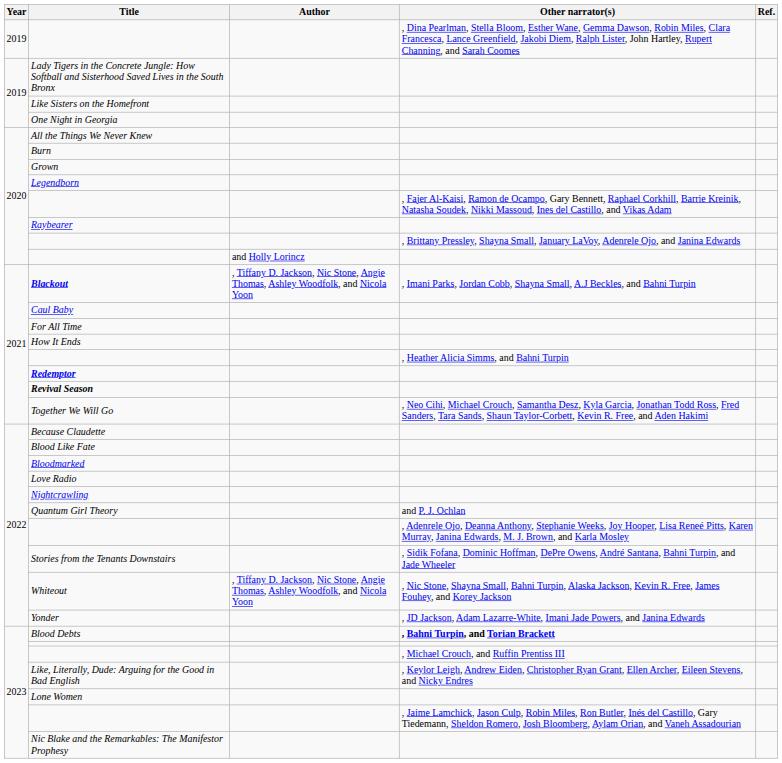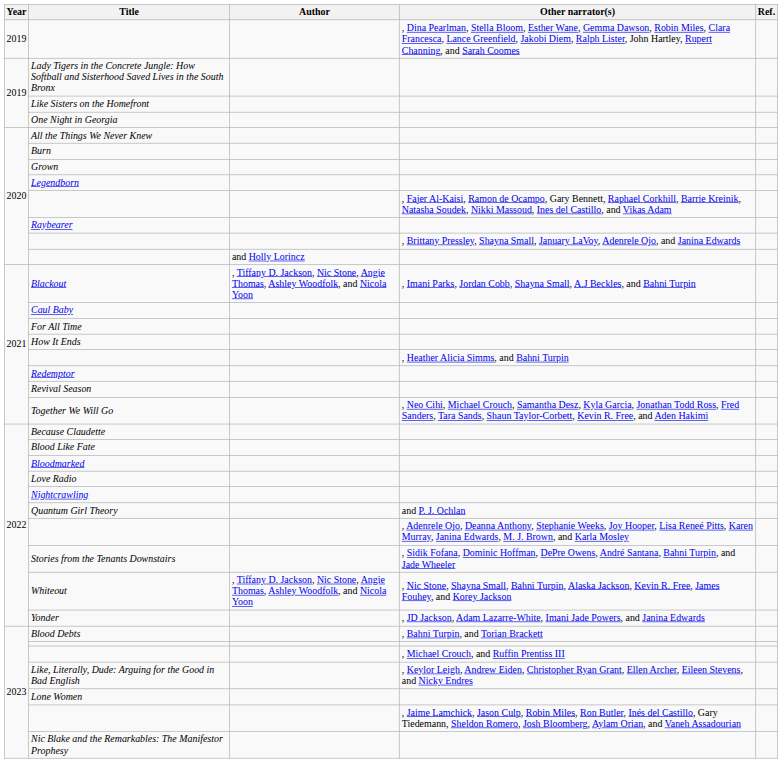(49, 283) bold -> (49, 283) normal
(53, 373) bold -> (53, 373) normal
(62, 389) bold -> (61, 389) normal
(478, 633) bold -> (472, 633) normal
